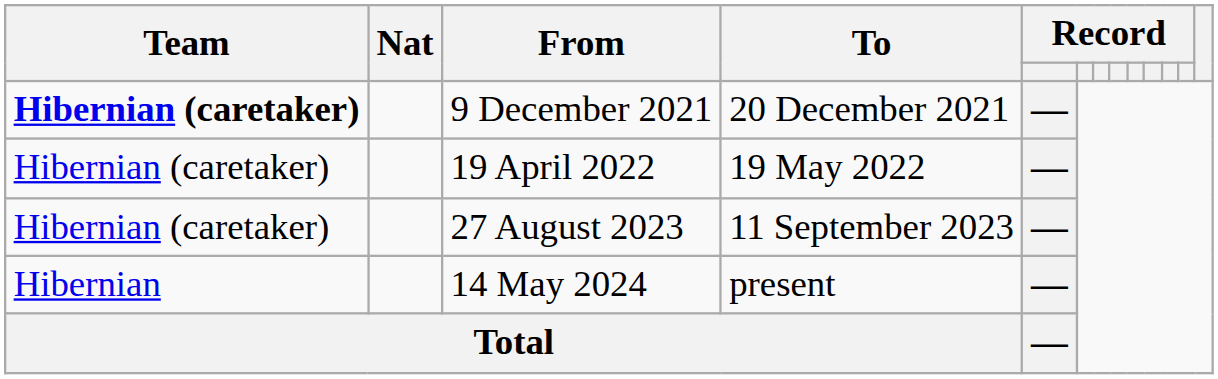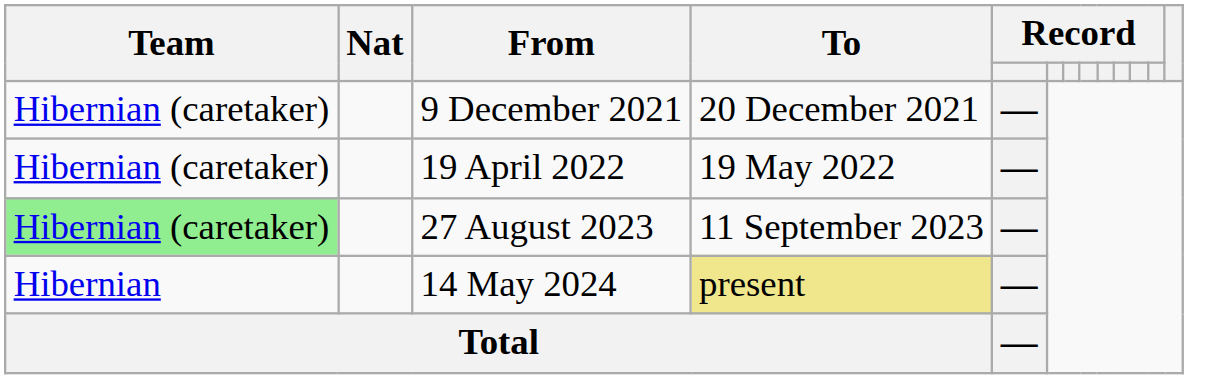(187, 109) bold -> (171, 109) normal
(171, 225) no background -> (171, 225) lightgreen background
(782, 284) no background -> (752, 284) khaki background
